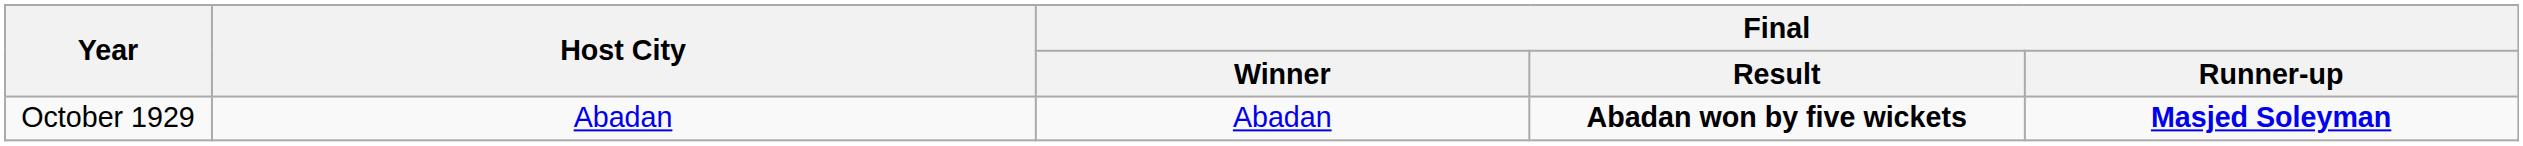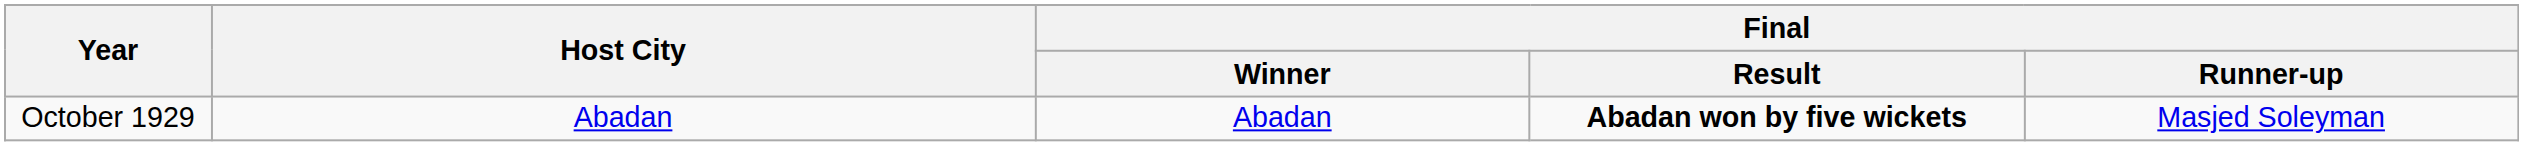(2271, 119) bold -> (2271, 119) normal
